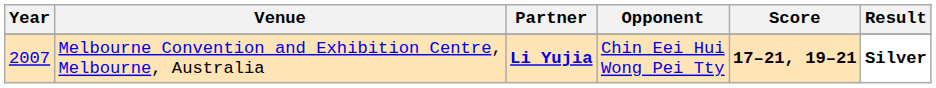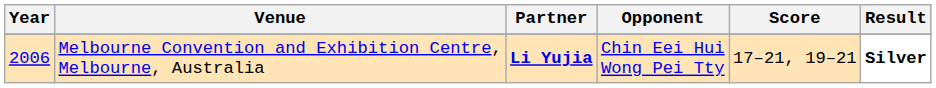(30, 58) 2007 -> (30, 58) 2006
(795, 58) bold -> (795, 58) normal
